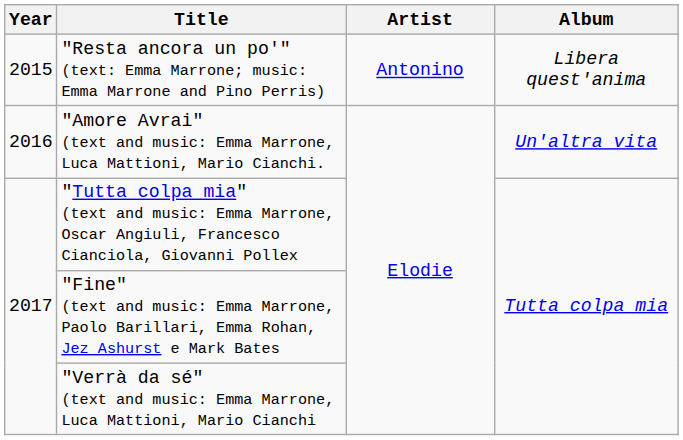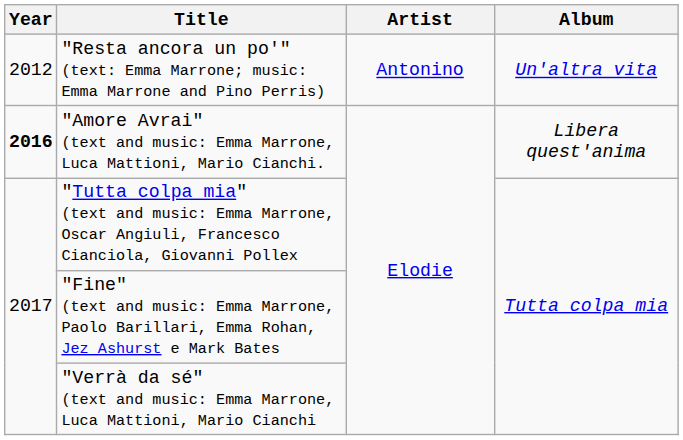(31, 70) 2015 -> (31, 70) 2012
(586, 70) Libera quest'anima -> (586, 70) Un'altra vita
(31, 142) normal -> (31, 142) bold
(586, 142) Un'altra vita -> (586, 142) Libera quest'anima
